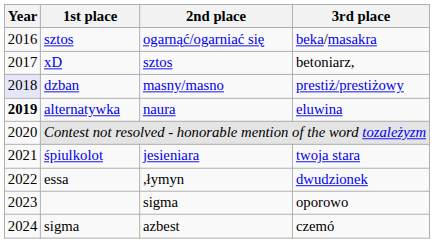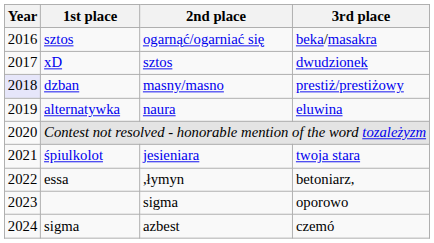(325, 62) betoniarz, -> (332, 62) dwudzionek
(23, 109) bold -> (23, 109) normal
(332, 179) dwudzionek -> (325, 179) betoniarz,
